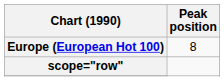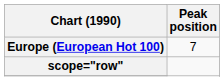(193, 47) 8 -> (193, 47) 7
